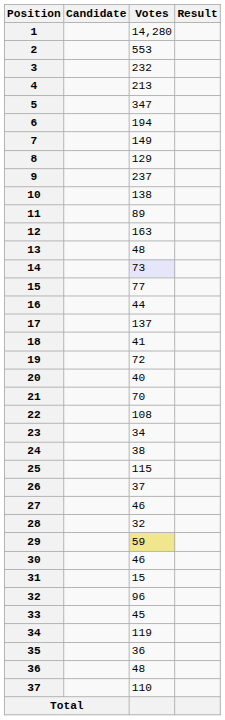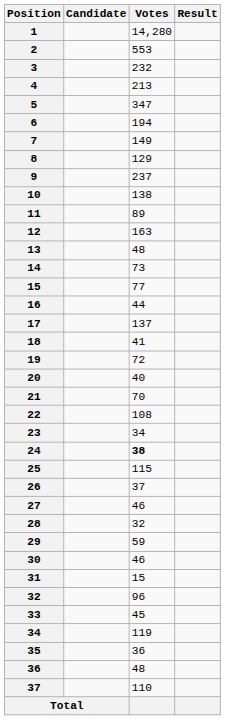(139, 269) lavender background -> (139, 269) no background
(139, 451) normal -> (139, 451) bold
(139, 542) khaki background -> (139, 542) no background
